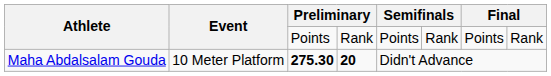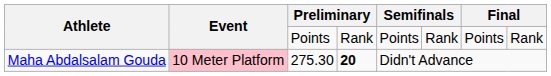(228, 60) no background -> (228, 60) pink background
(312, 60) bold -> (312, 60) normal
